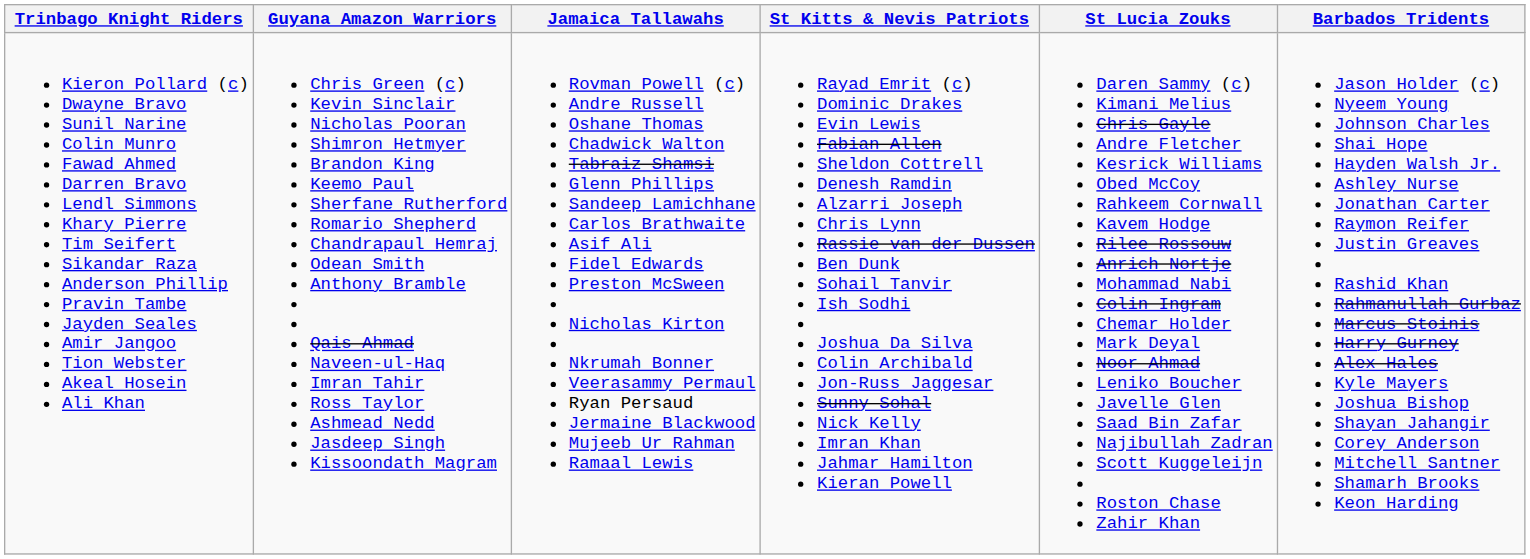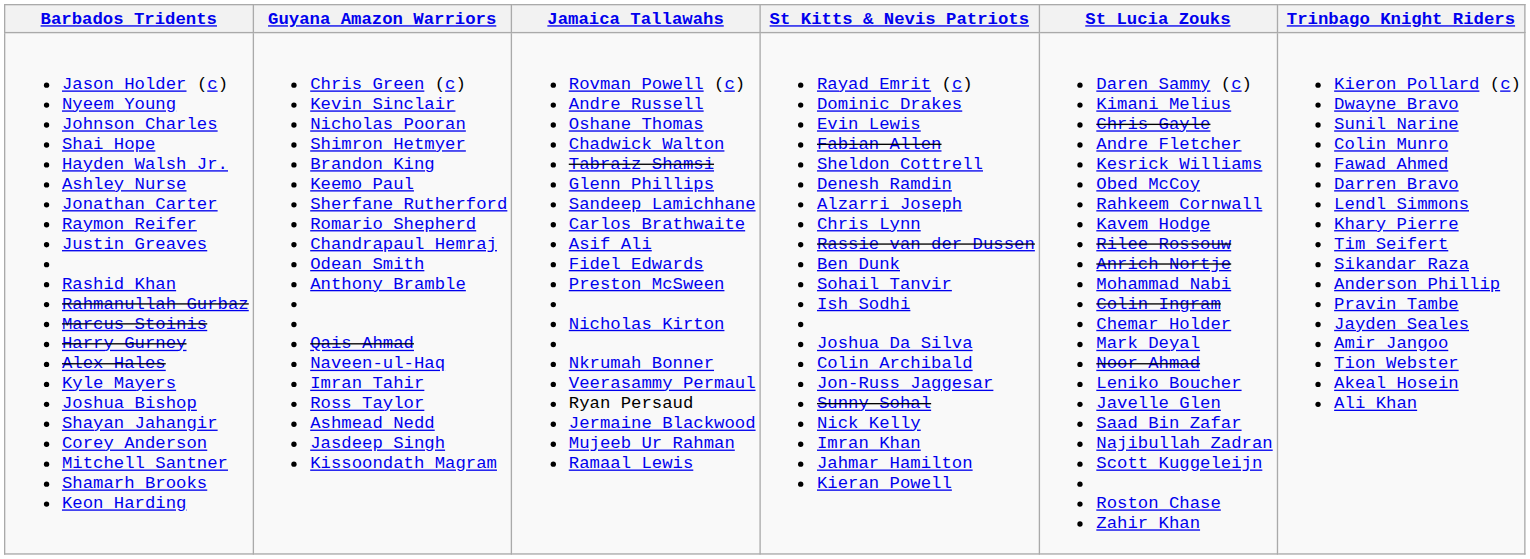columns swapped: (1401, 19) <-> (129, 19)
